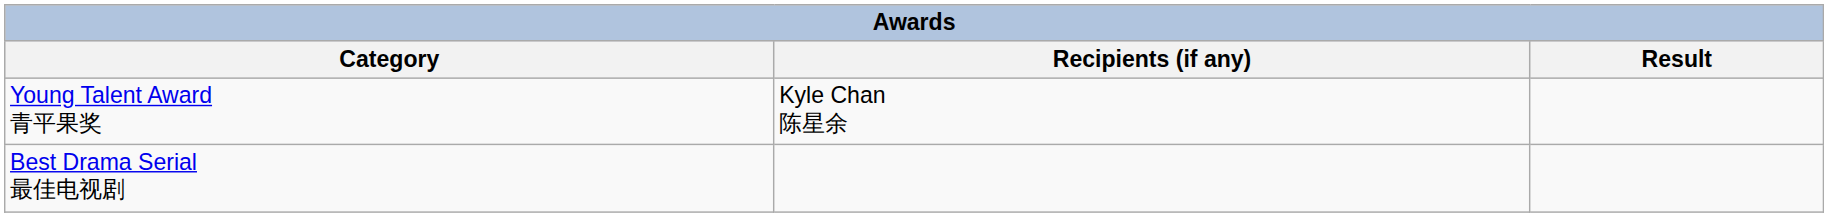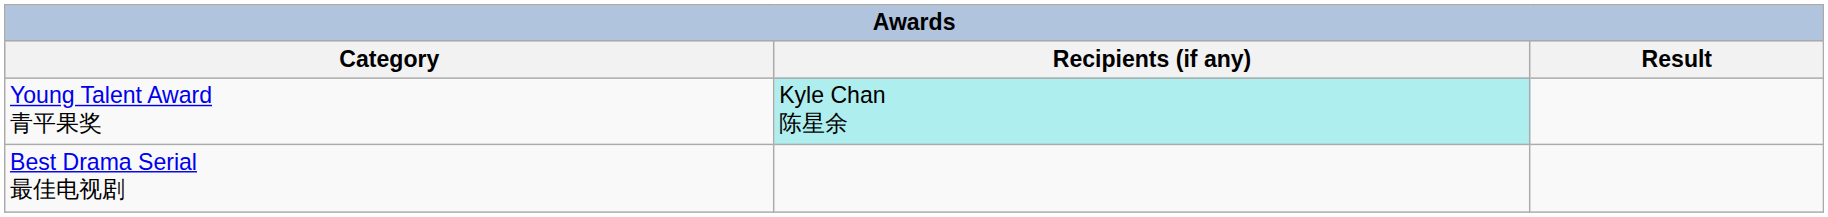(832, 109) no background -> (832, 109) paleturquoise background
